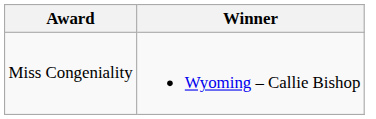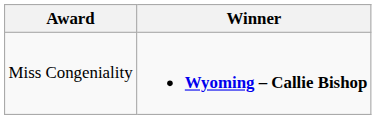(250, 83) normal -> (254, 83) bold
